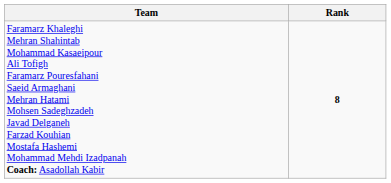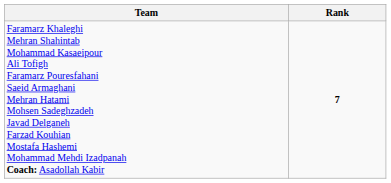(337, 99) 8 -> (337, 99) 7
